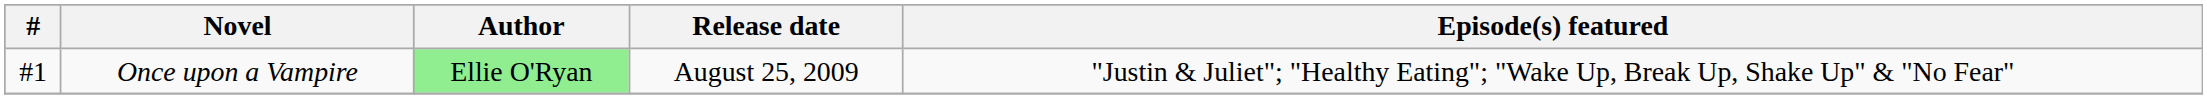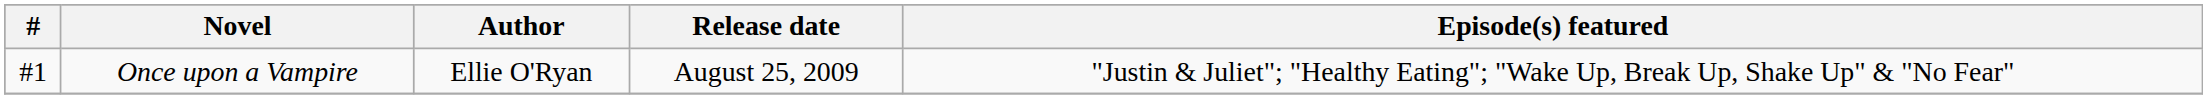(521, 70) lightgreen background -> (521, 70) no background
